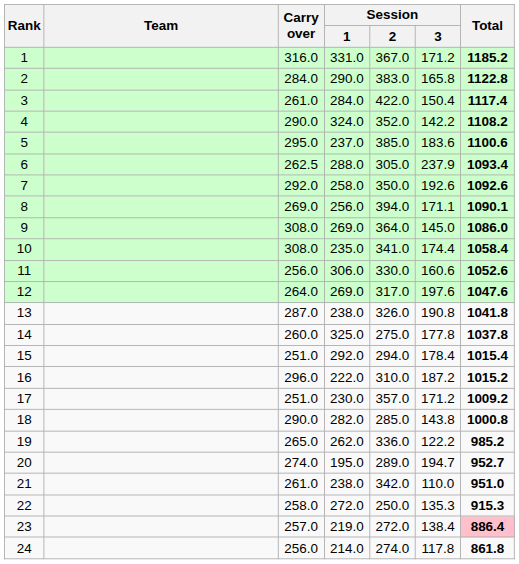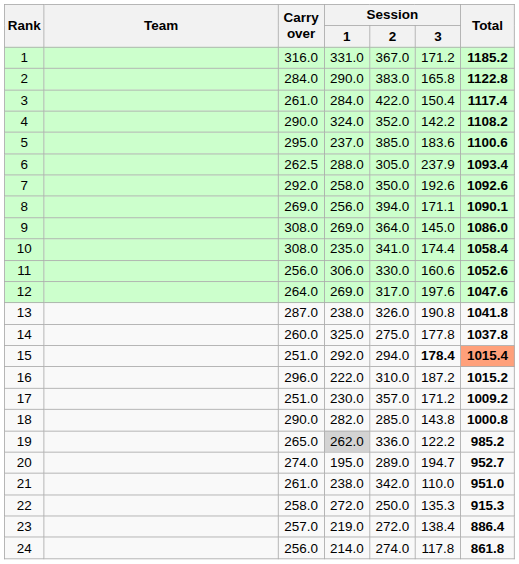(438, 356) normal -> (438, 356) bold
(487, 356) no background -> (487, 356) lightsalmon background
(347, 441) no background -> (347, 441) lightgrey background
(487, 526) pink background -> (487, 526) no background
